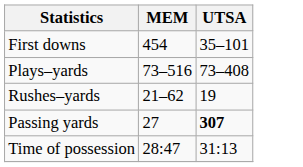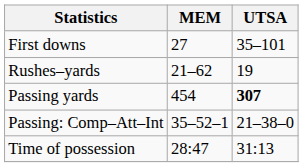(155, 44) 454 -> (179, 44) 27
- row: (48, 70)
(151, 122) 27 -> (183, 96) 454
+ row: (86, 122)
